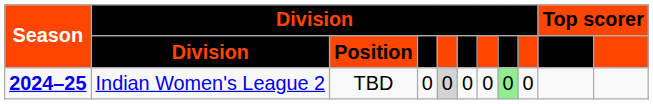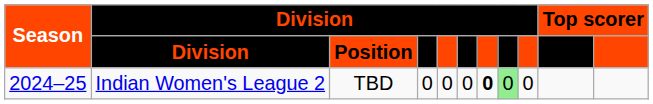(48, 83) bold -> (48, 83) normal
(447, 83) lightgrey background -> (447, 83) no background
(488, 83) normal -> (488, 83) bold
